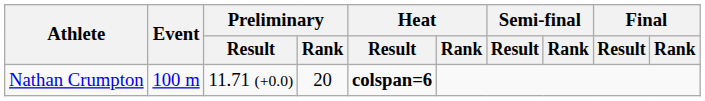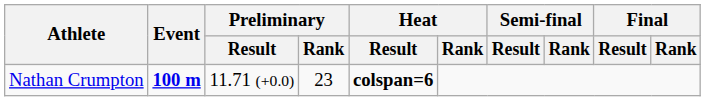(176, 80) normal -> (177, 80) bold
(323, 80) 20 -> (324, 80) 23
